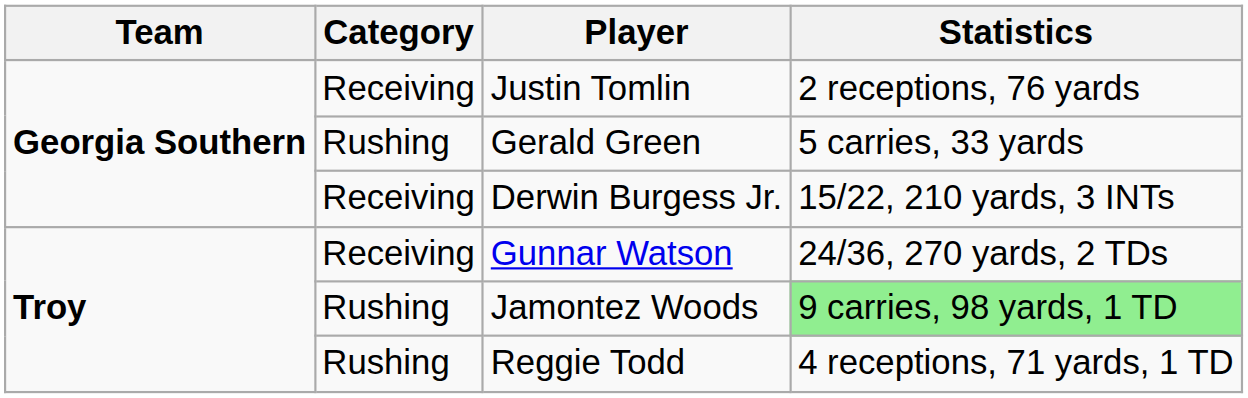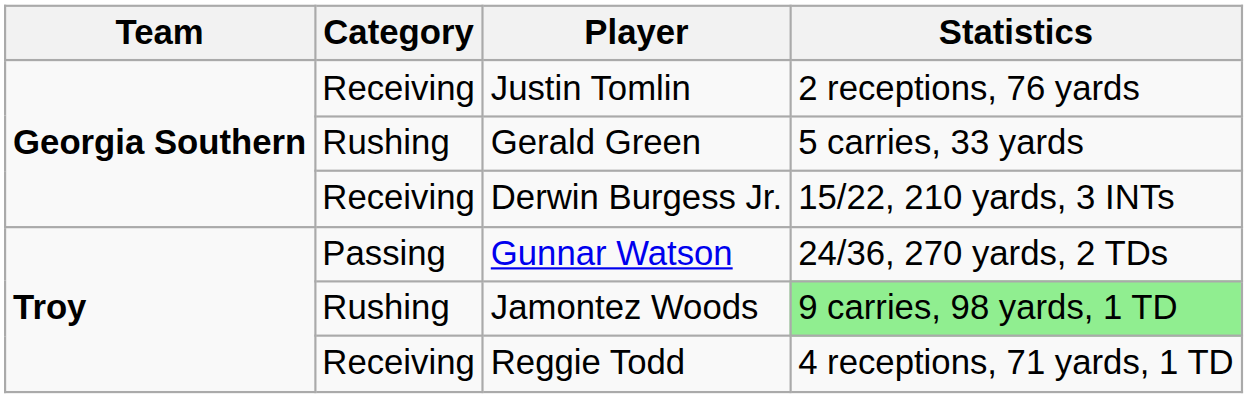(399, 253) Receiving -> (384, 253) Passing
(386, 363) Rushing -> (399, 363) Receiving
